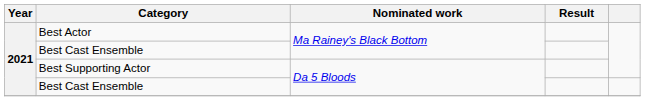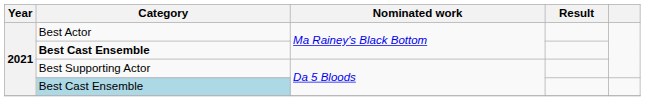(91, 50) normal -> (94, 50) bold
(91, 86) no background -> (91, 86) lightblue background
